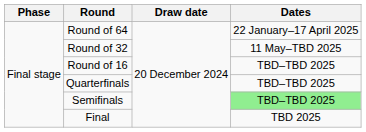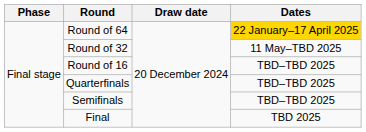(296, 30) no background -> (296, 30) gold background
(296, 100) lightgreen background -> (296, 100) no background
